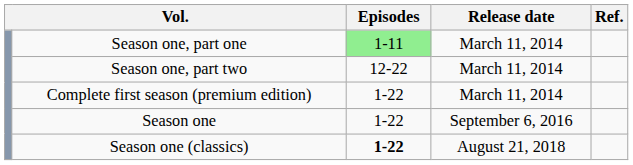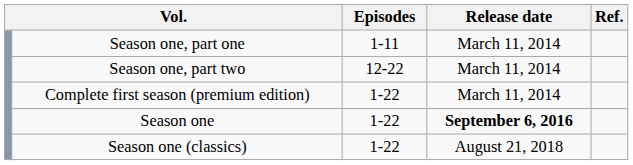(389, 43) lightgreen background -> (385, 43) no background
(511, 120) normal -> (509, 120) bold
(389, 146) bold -> (385, 146) normal
